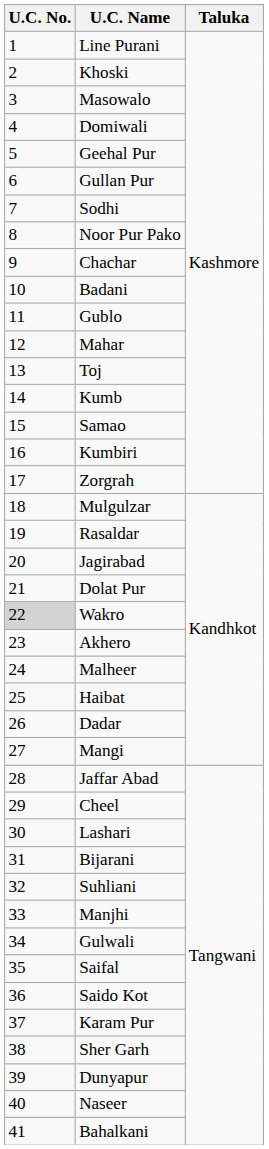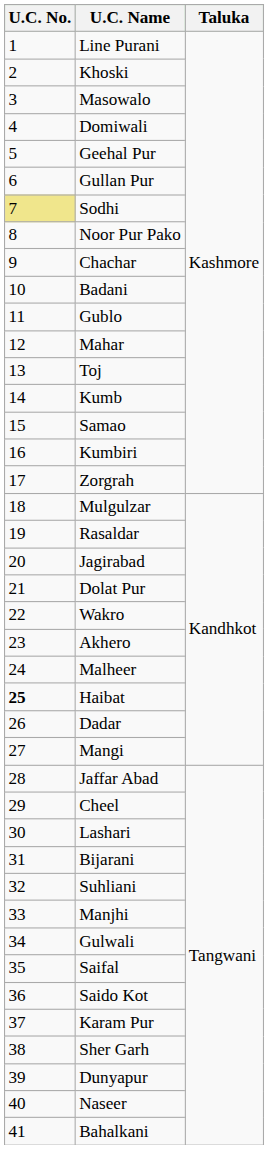(13, 208) no background -> (13, 208) khaki background
(17, 615) lightgrey background -> (17, 615) no background
(17, 696) normal -> (17, 696) bold
